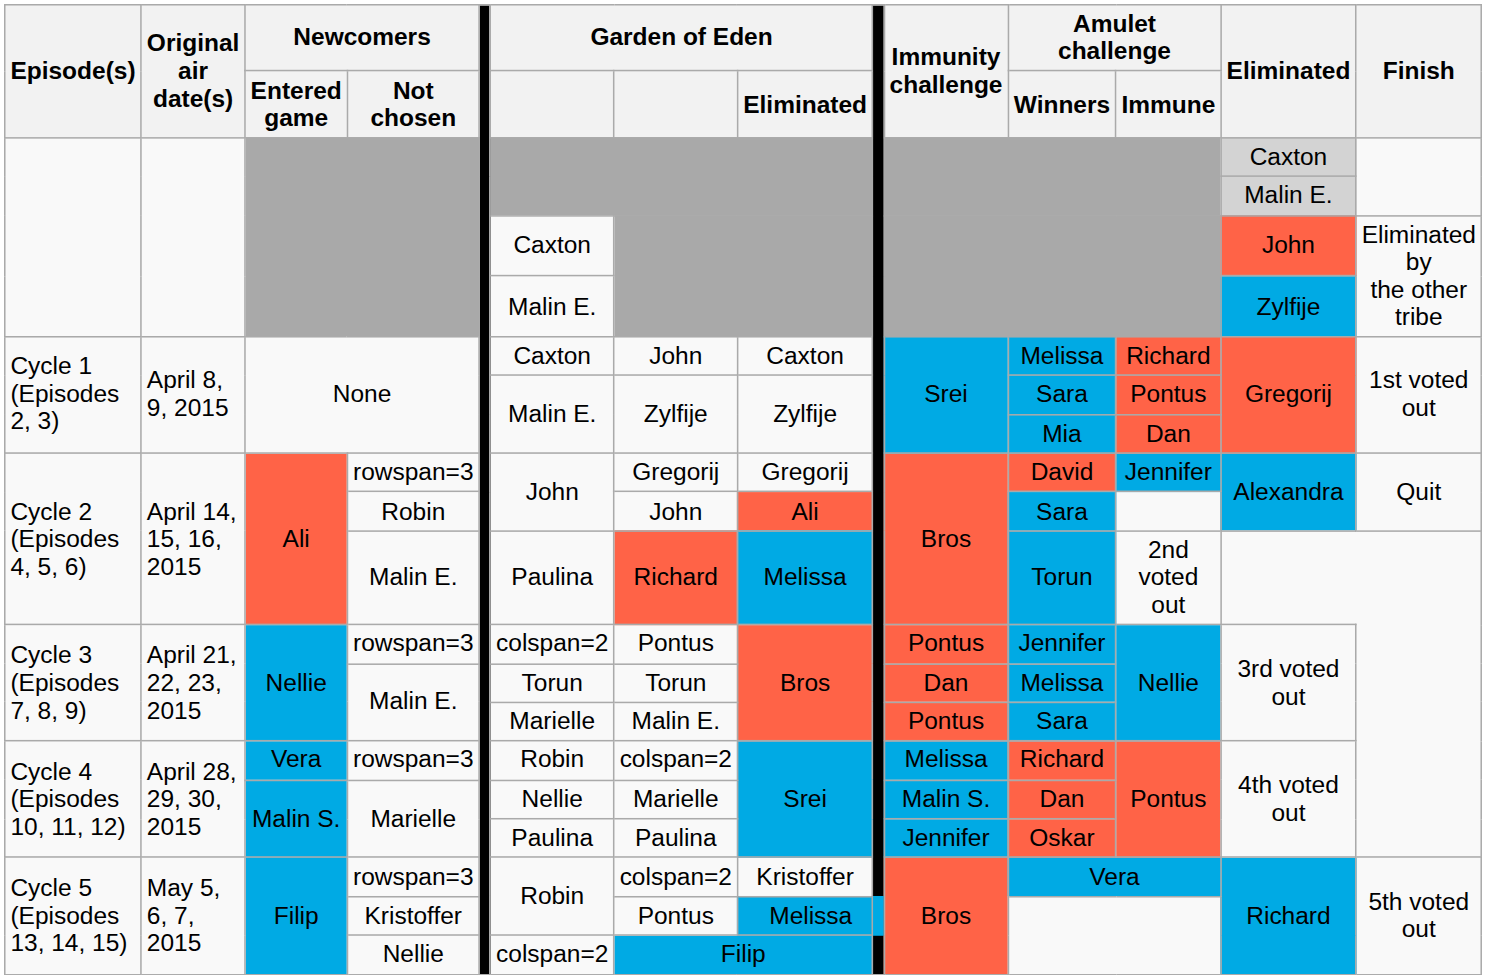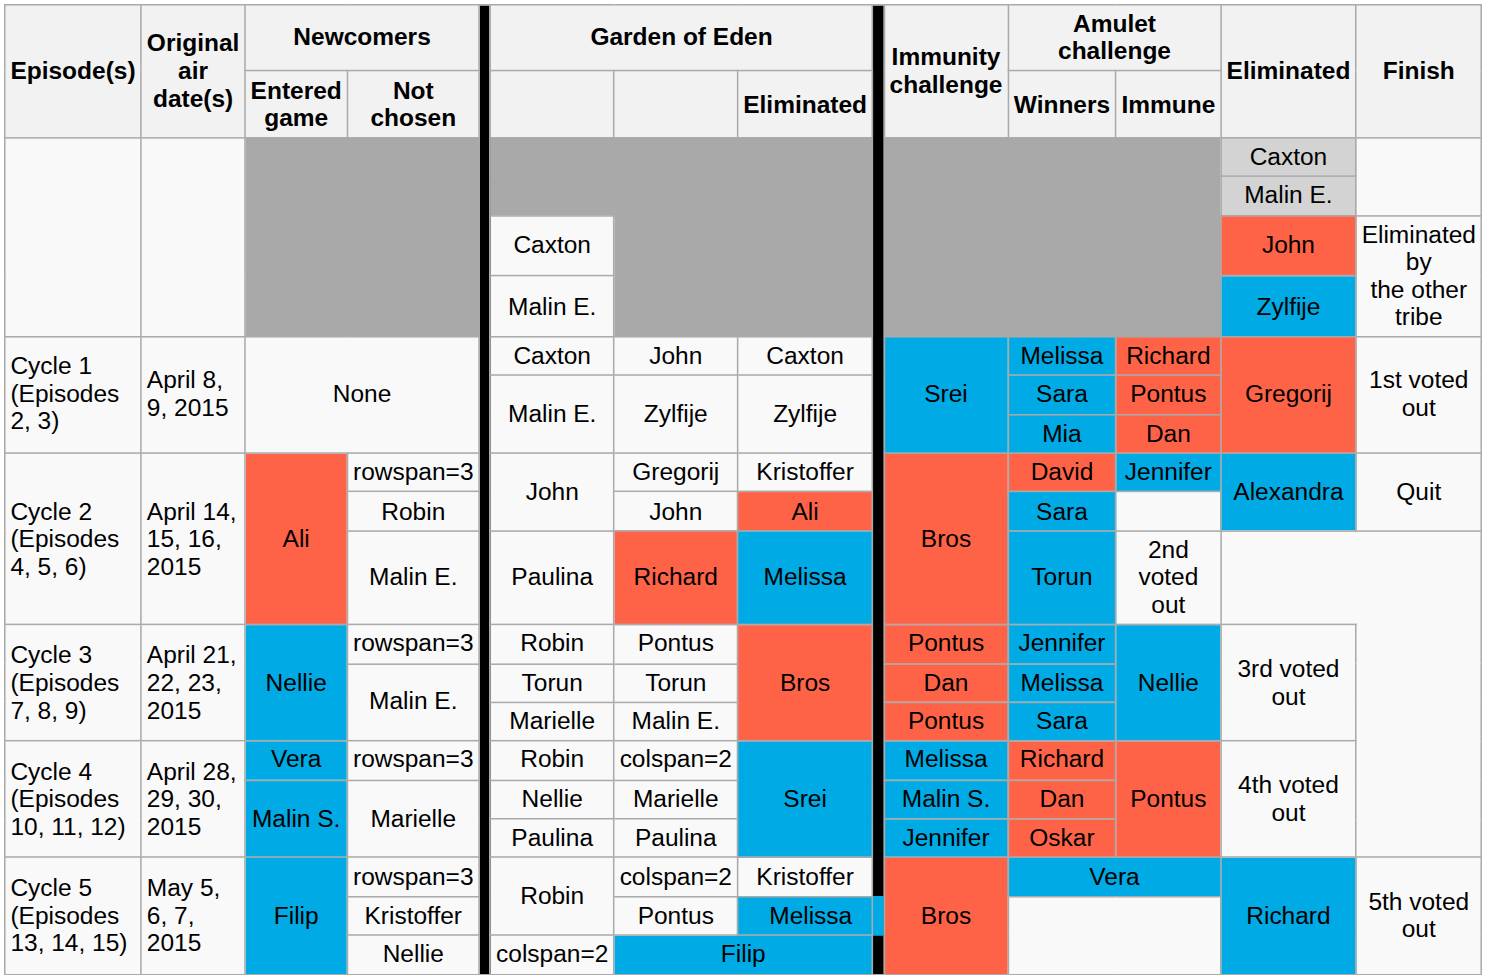(805, 472) Gregorij -> (805, 472) Kristoffer
(552, 643) colspan=2 -> (552, 643) Robin
